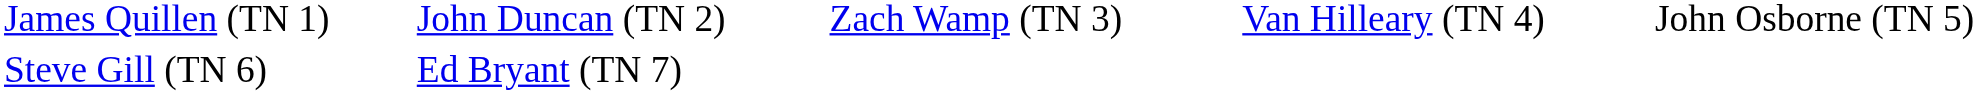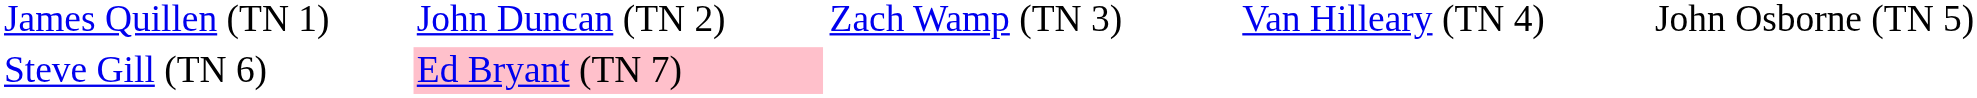(549, 69) no background -> (549, 69) pink background
